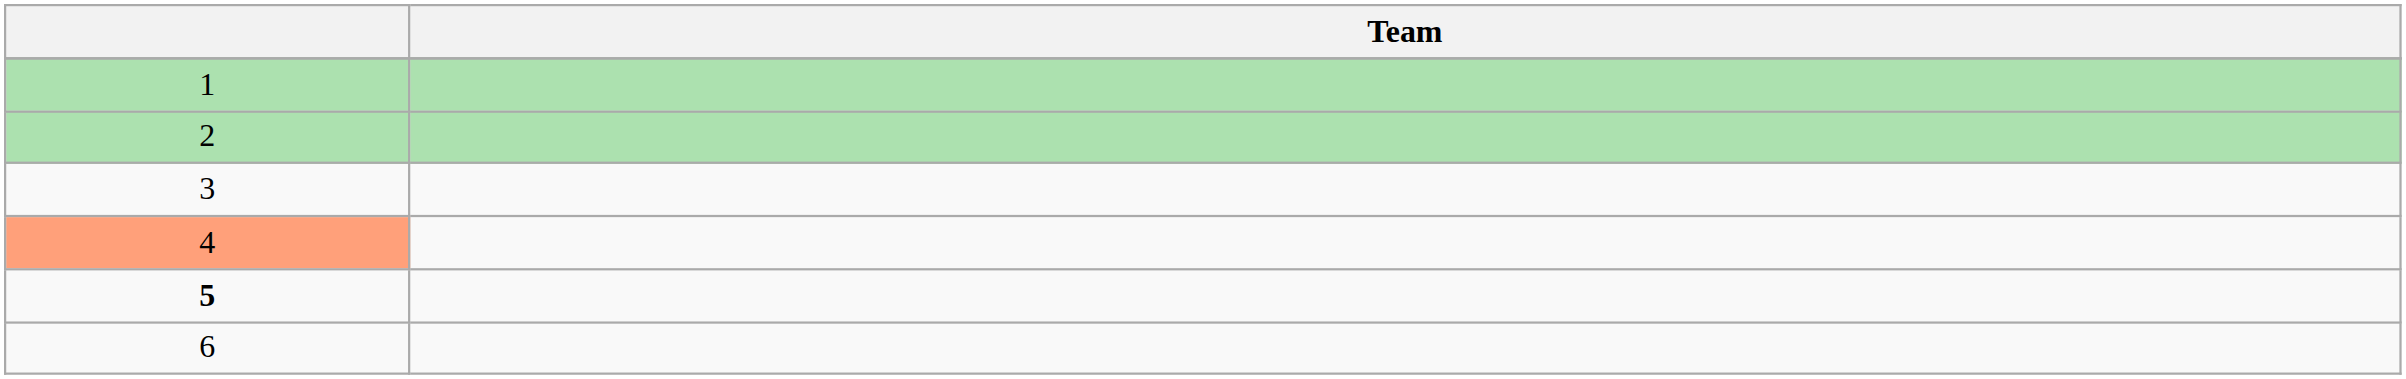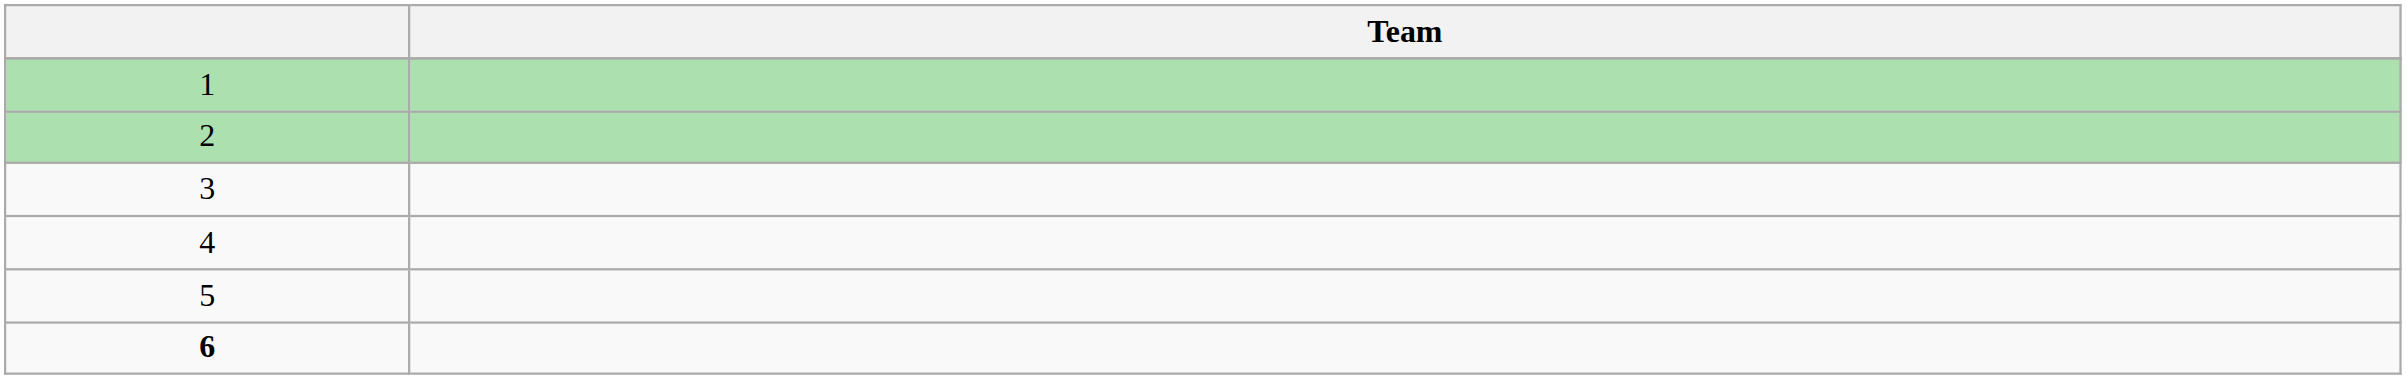(207, 242) lightsalmon background -> (207, 242) no background
(207, 294) bold -> (207, 294) normal
(207, 347) normal -> (207, 347) bold
